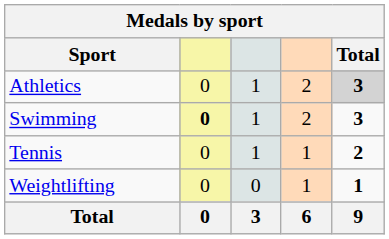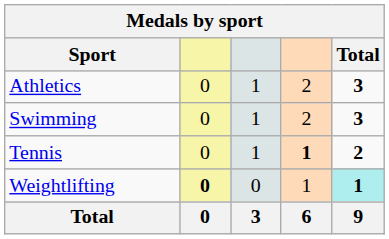(358, 86) lightgrey background -> (358, 86) no background
(205, 119) bold -> (205, 119) normal
(306, 152) normal -> (306, 152) bold
(205, 185) normal -> (205, 185) bold
(358, 185) no background -> (358, 185) paleturquoise background
